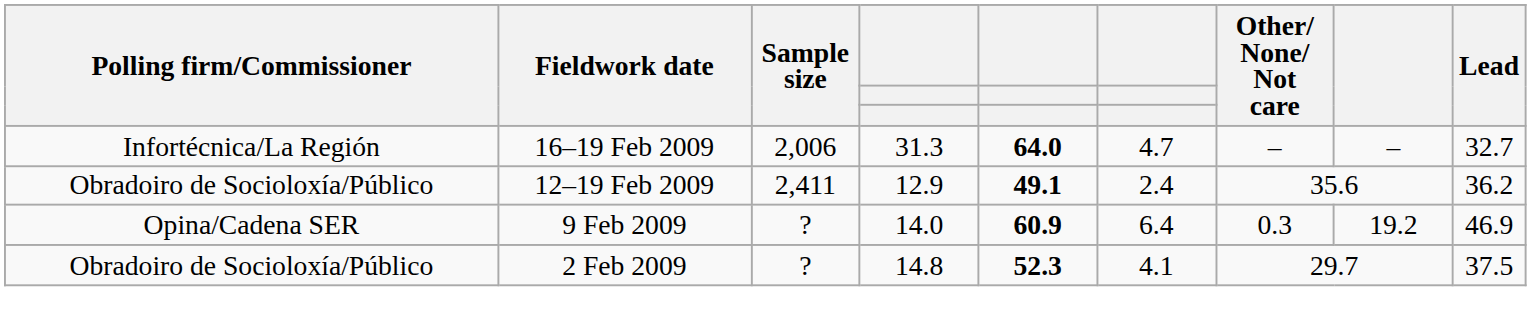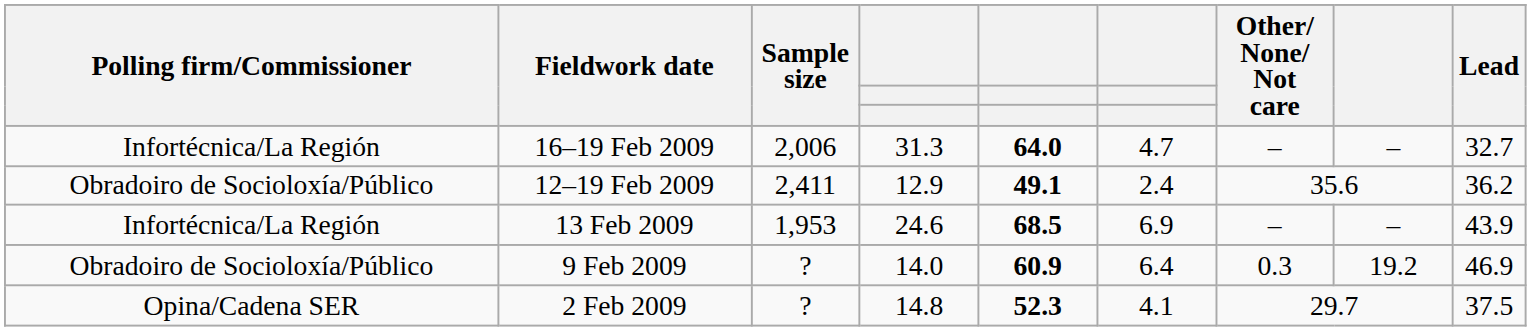+ row: (624, 225)
(251, 225) Opina/Cadena SER -> (251, 265) Obradoiro de Socioloxía/Público
(251, 265) Obradoiro de Socioloxía/Público -> (251, 305) Opina/Cadena SER
